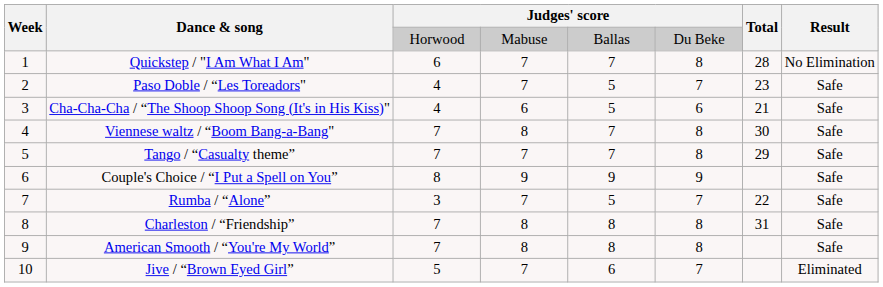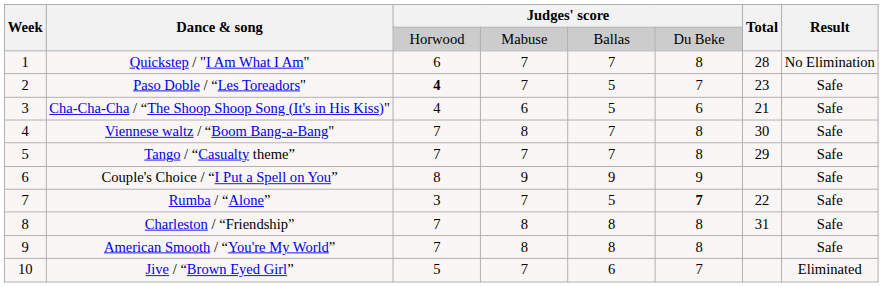(437, 85) normal -> (437, 85) bold
(699, 200) normal -> (699, 200) bold
